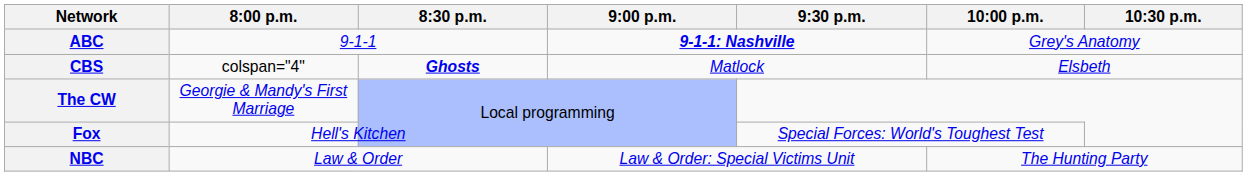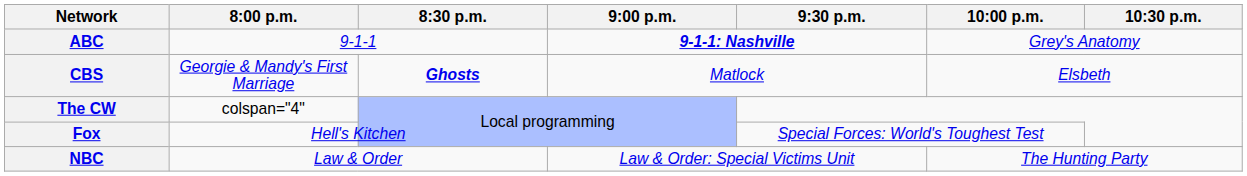(263, 66) colspan="4" -> (263, 75) Georgie & Mandy's First Marriage
(263, 100) Georgie & Mandy's First Marriage -> (263, 109) colspan="4"
